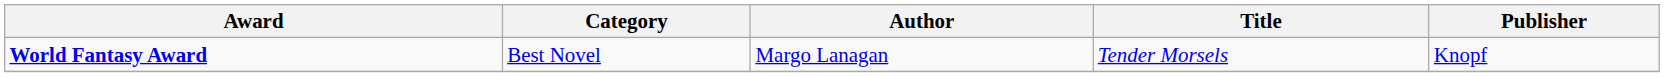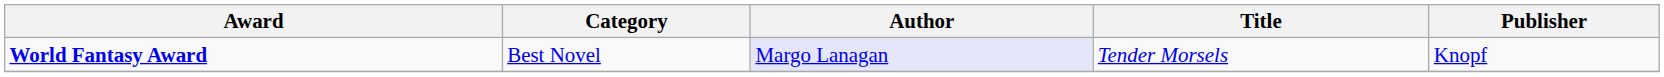(822, 54) no background -> (822, 54) lavender background
